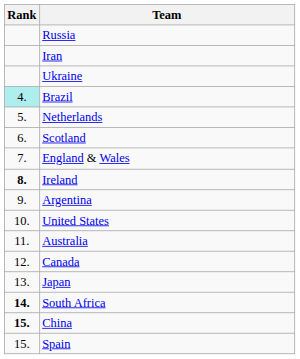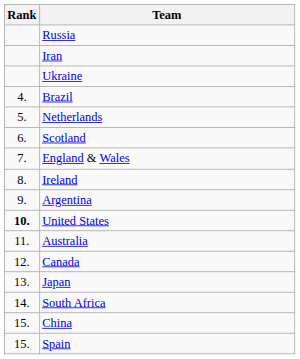(22, 97) paleturquoise background -> (22, 97) no background
(22, 179) bold -> (22, 179) normal
(22, 220) normal -> (22, 220) bold
(22, 302) bold -> (22, 302) normal
(22, 323) bold -> (22, 323) normal
